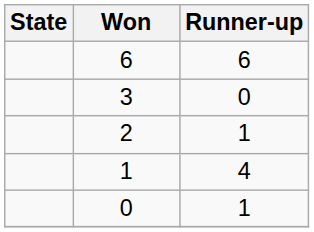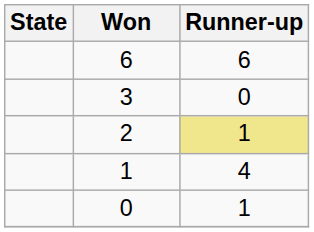(244, 134) no background -> (244, 134) khaki background
